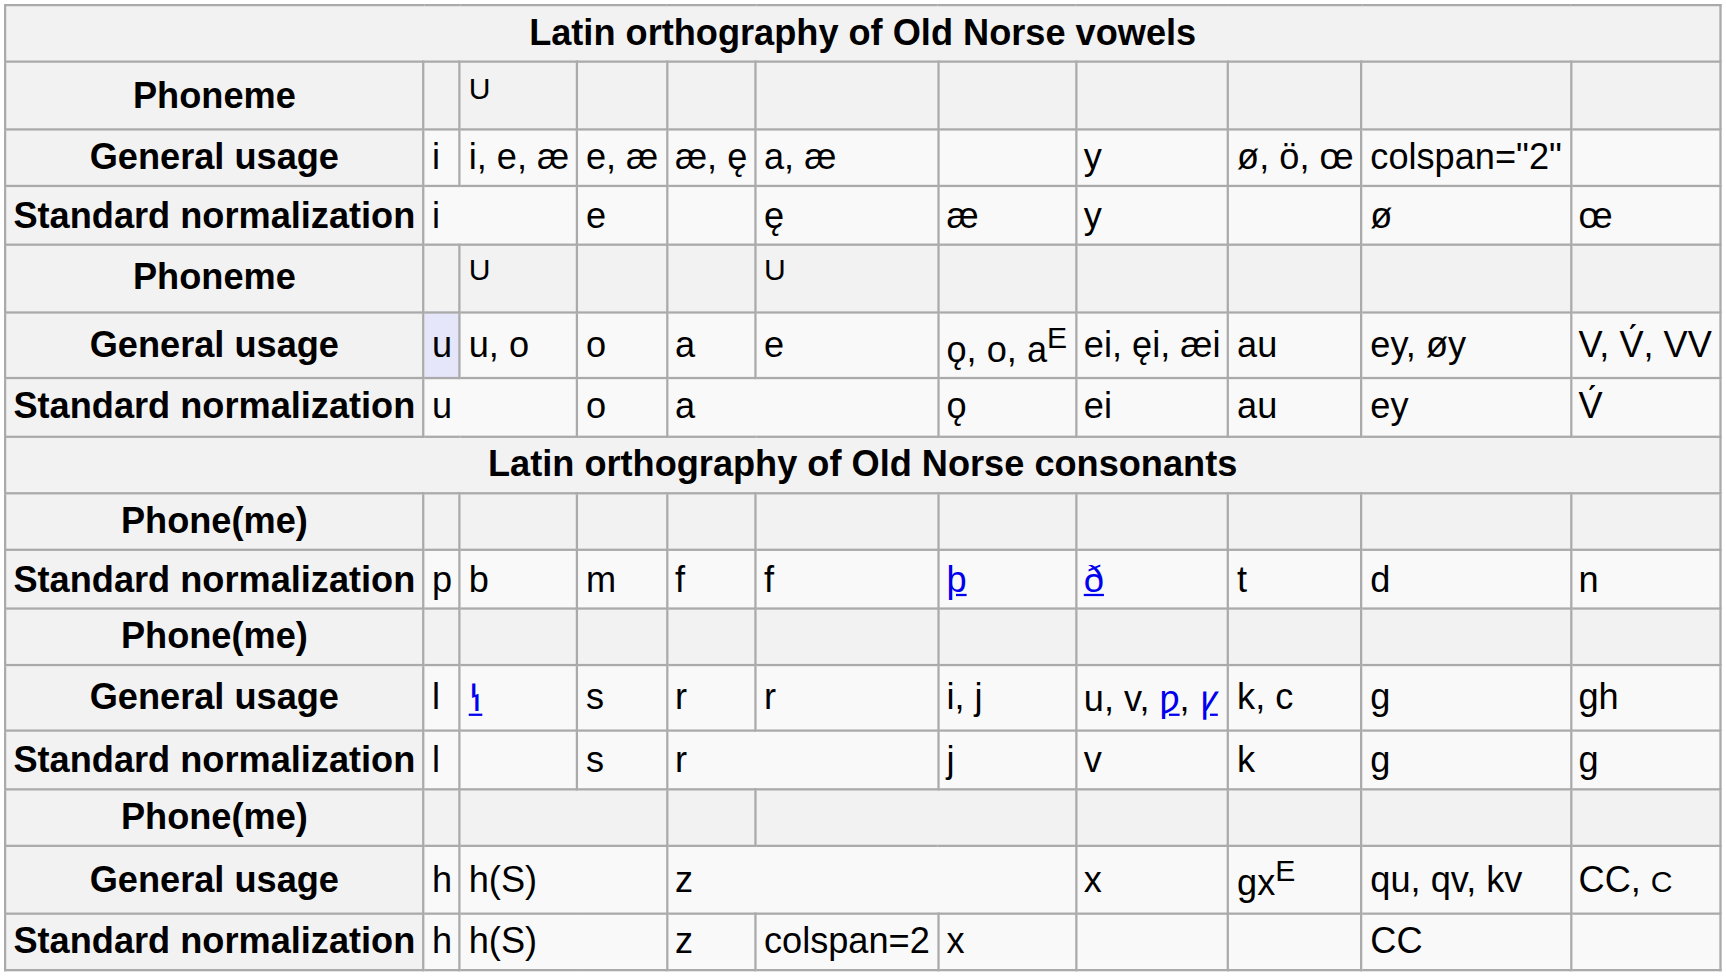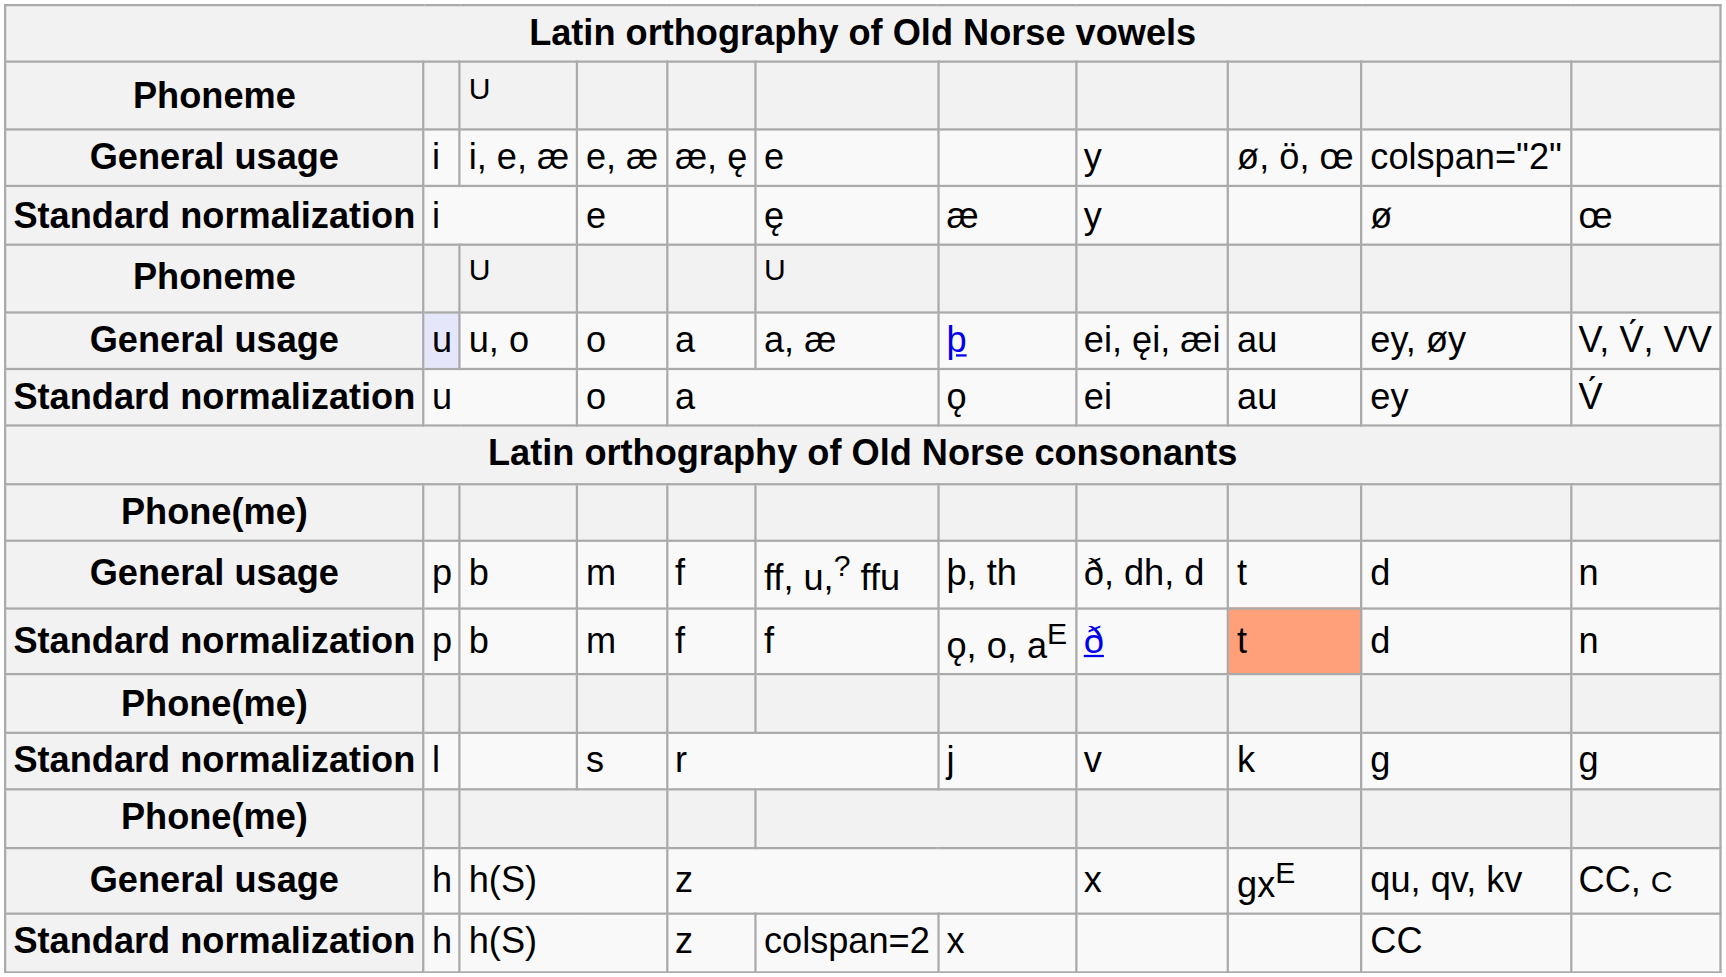(800, 157) a, æ -> (774, 157) e
(774, 344) e -> (800, 339) a, æ
(1007, 344) ǫ, o, aE -> (957, 339) þ
+ row: (214, 573)
(957, 578) þ -> (1007, 640) ǫ, o, aE
(1242, 578) no background -> (1242, 640) lightsalmon background
- row: (214, 697)
